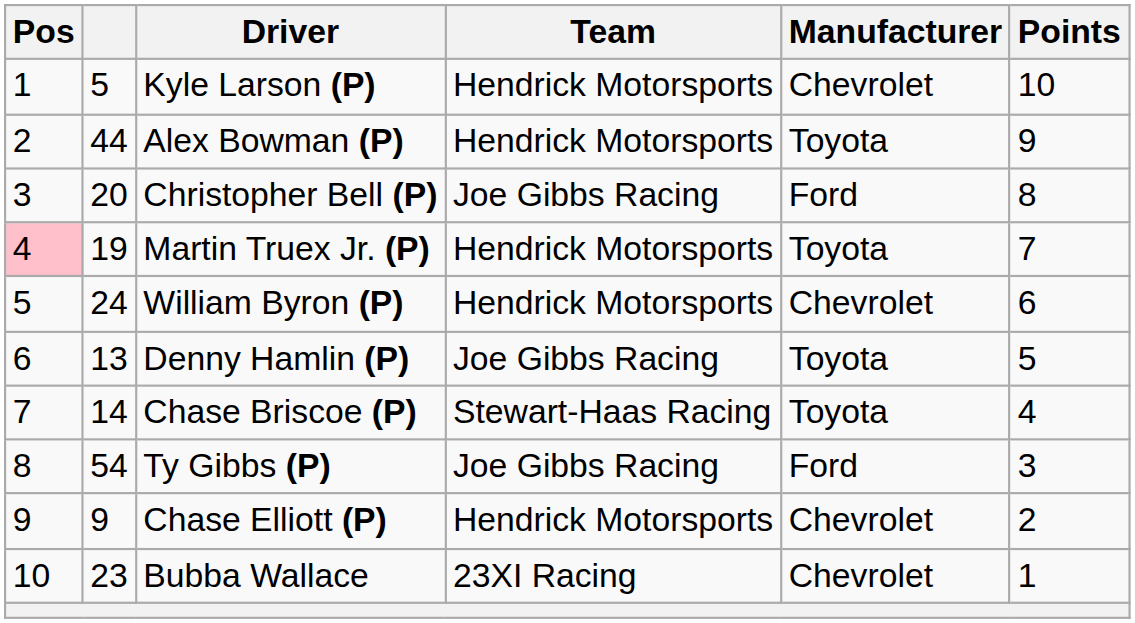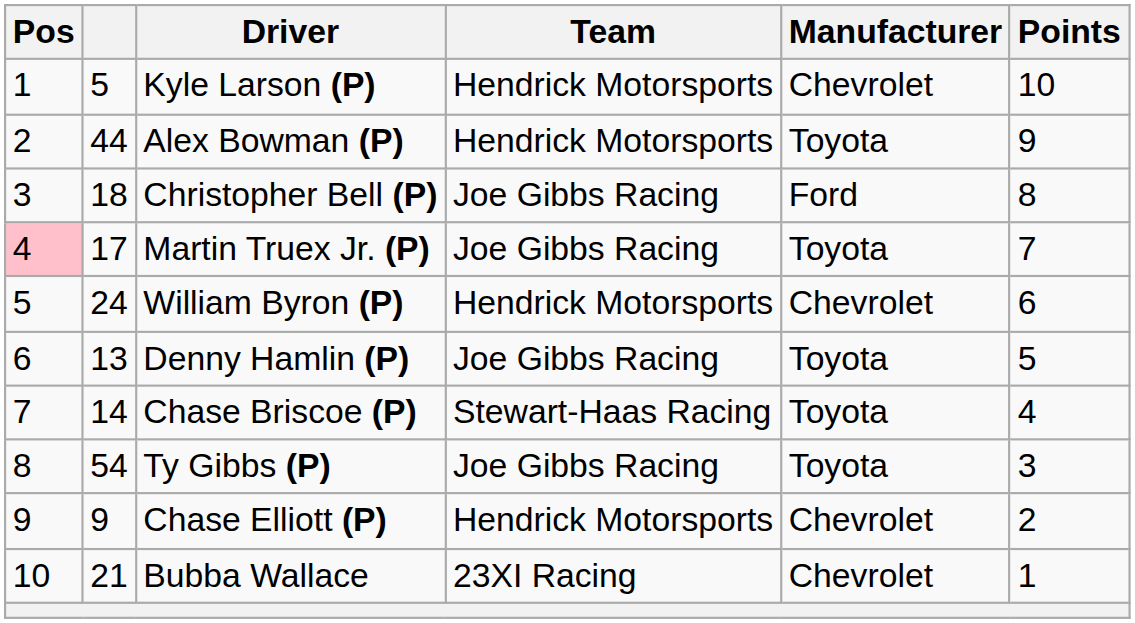(109, 194) 20 -> (109, 194) 18
(109, 248) 19 -> (109, 248) 17
(613, 248) Hendrick Motorsports -> (586, 248) Joe Gibbs Racing
(823, 465) Ford -> (838, 465) Toyota
(109, 574) 23 -> (109, 574) 21
